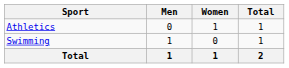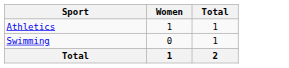- column: (169, 12)
